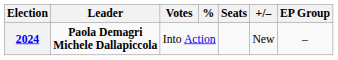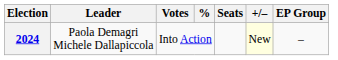(105, 38) bold -> (103, 38) normal
(263, 38) no background -> (260, 38) lightyellow background
